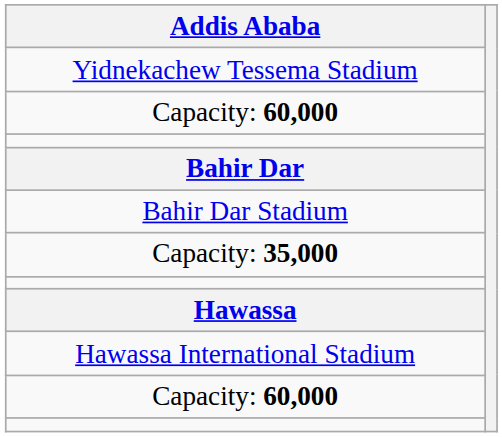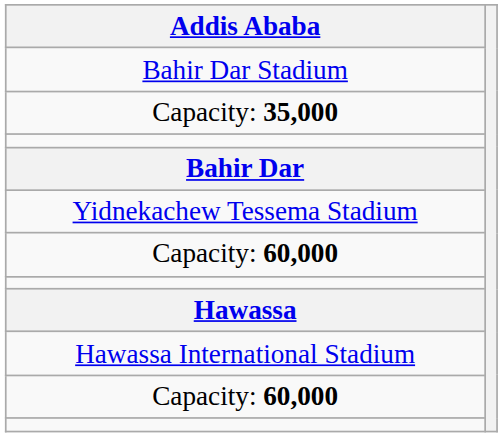(245, 69) Yidnekachew Tessema Stadium -> (245, 69) Bahir Dar Stadium
(245, 112) Capacity: 60,000 -> (245, 112) Capacity: 35,000
(245, 211) Bahir Dar Stadium -> (245, 211) Yidnekachew Tessema Stadium
(245, 254) Capacity: 35,000 -> (245, 254) Capacity: 60,000
